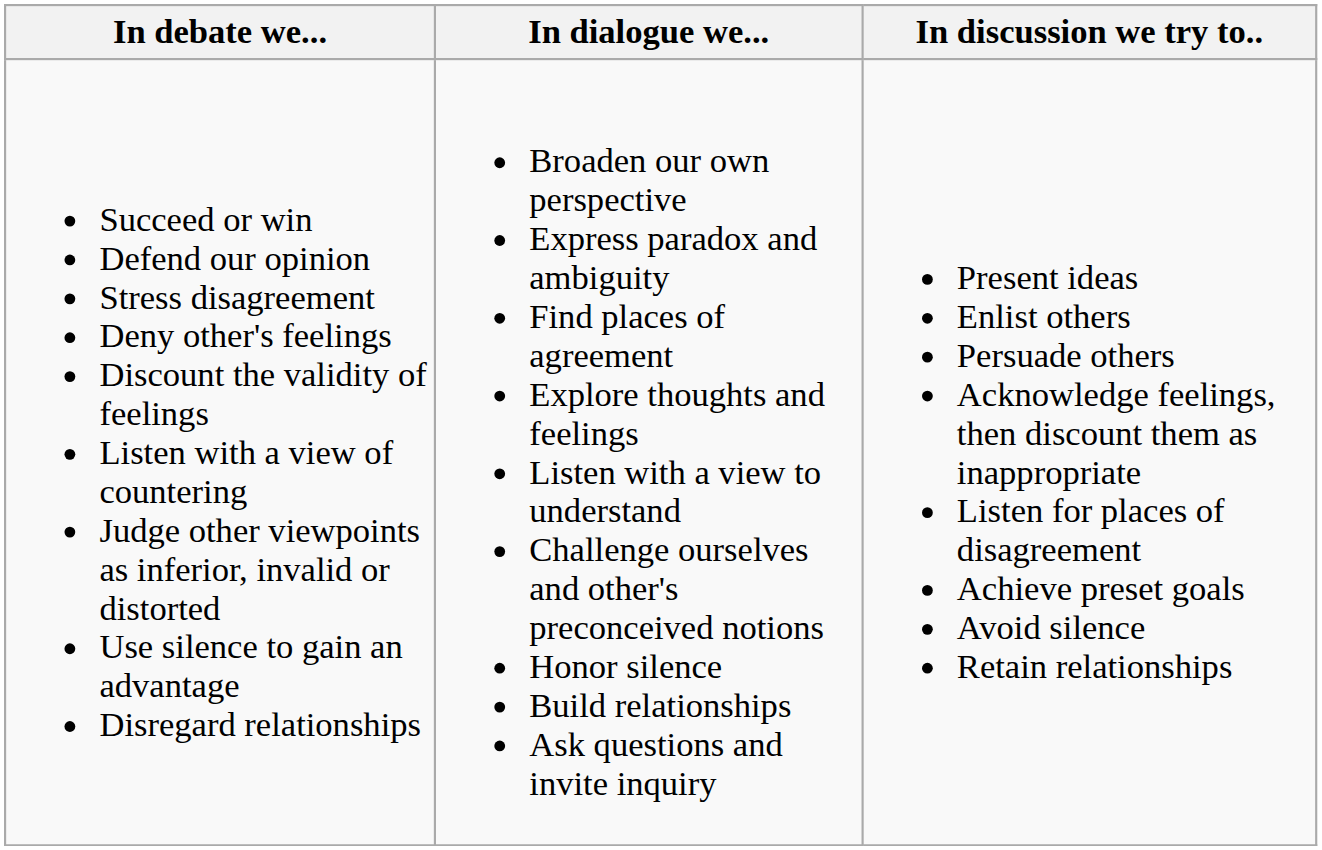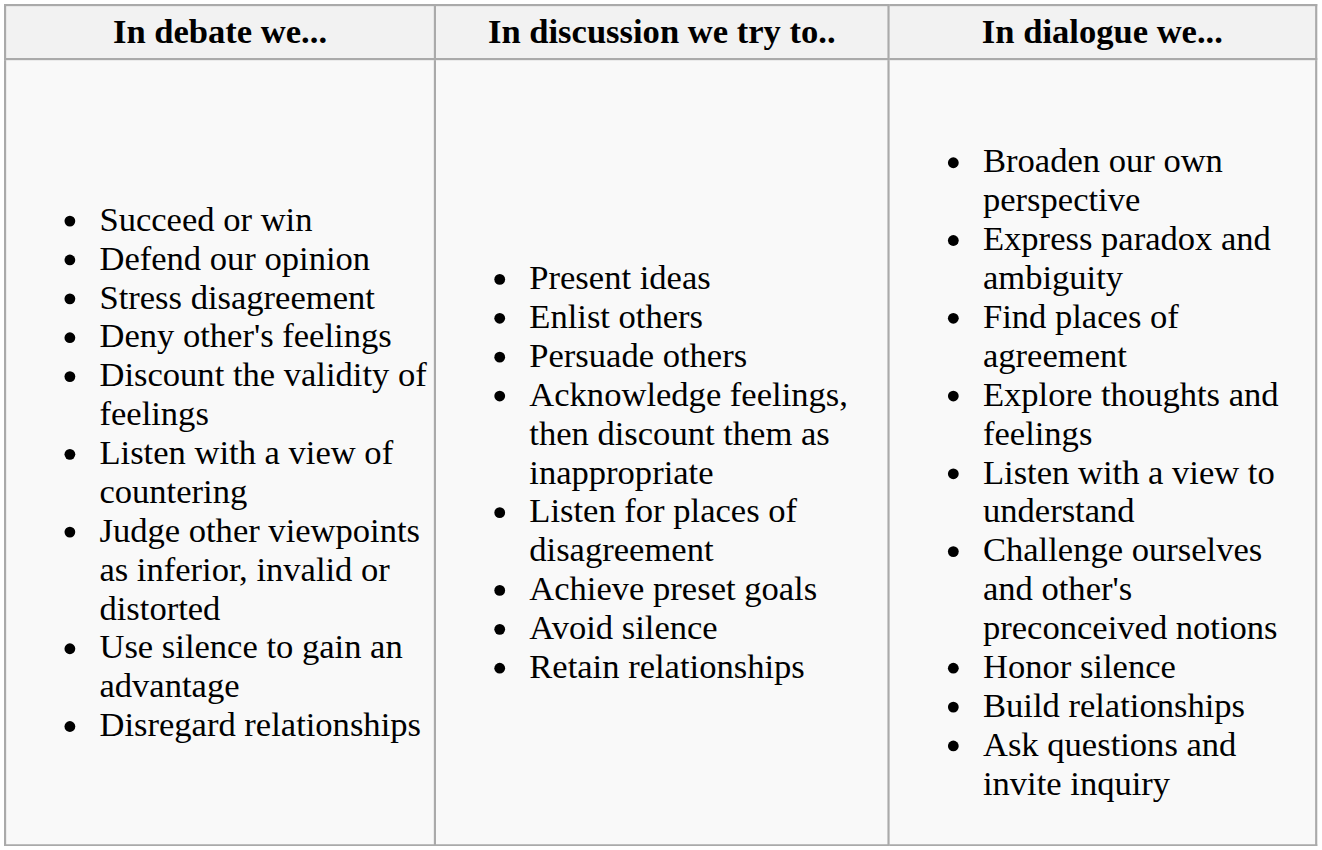columns swapped: (1089, 31) <-> (649, 31)
